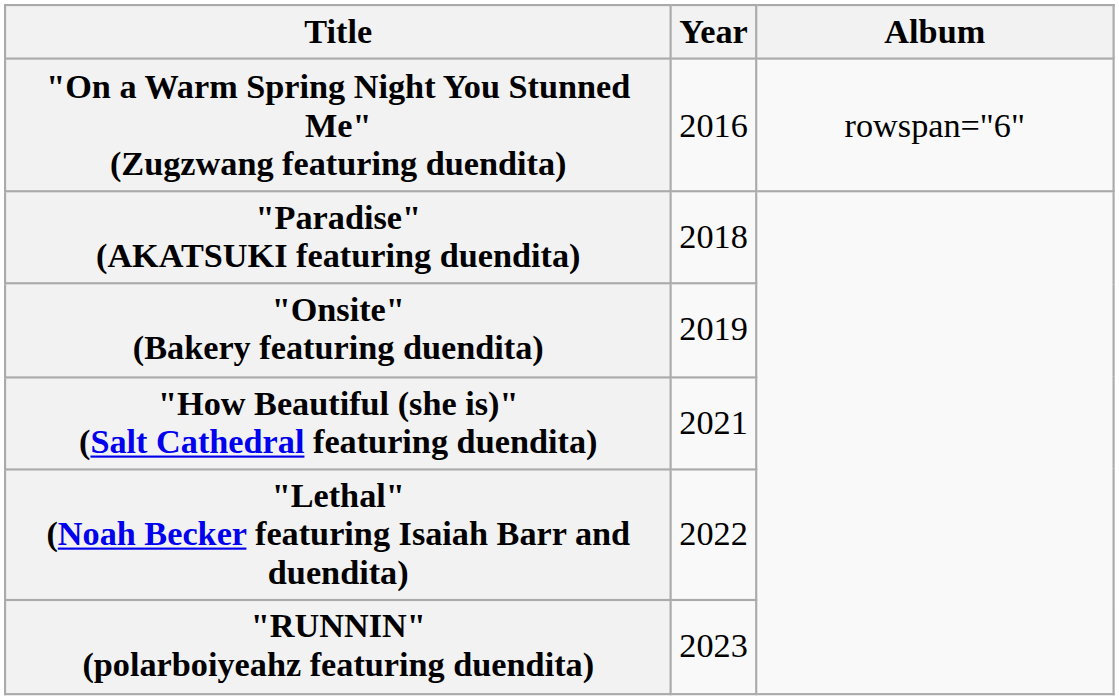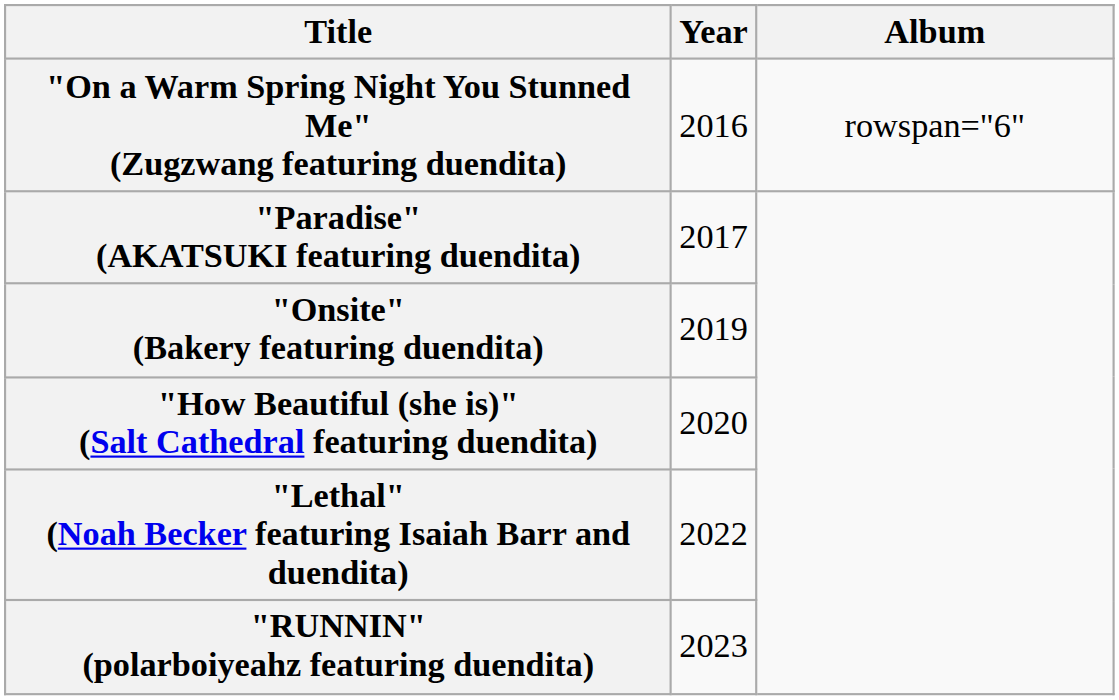(714, 236) 2018 -> (714, 236) 2017
(714, 422) 2021 -> (714, 422) 2020
